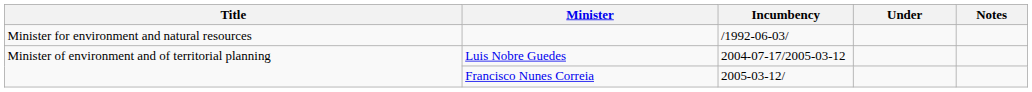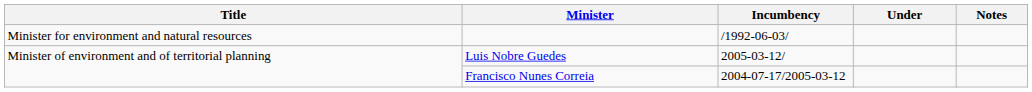(783, 55) 2004-07-17/2005-03-12 -> (753, 55) 2005-03-12/
(753, 76) 2005-03-12/ -> (783, 76) 2004-07-17/2005-03-12
